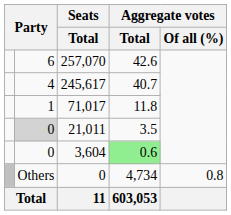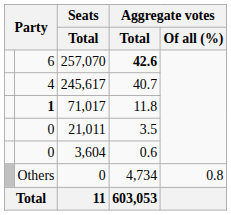(145, 61) normal -> (145, 61) bold
(51, 107) normal -> (51, 107) bold
(51, 130) lightgrey background -> (51, 130) no background
(148, 152) lightgreen background -> (148, 152) no background
